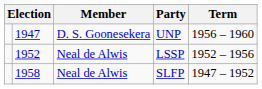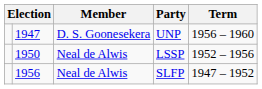(28, 53) 1952 -> (28, 53) 1950
(28, 73) 1958 -> (28, 73) 1956
